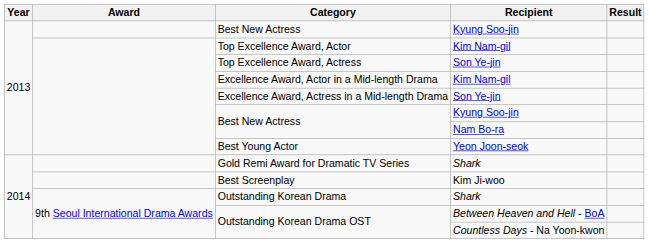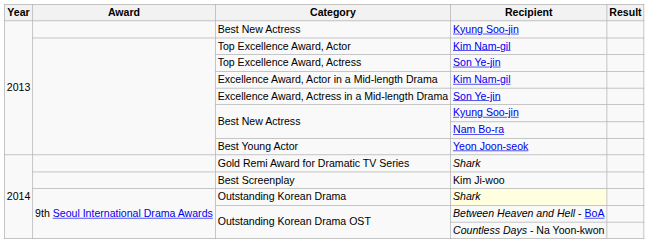(467, 197) no background -> (467, 197) lightyellow background
